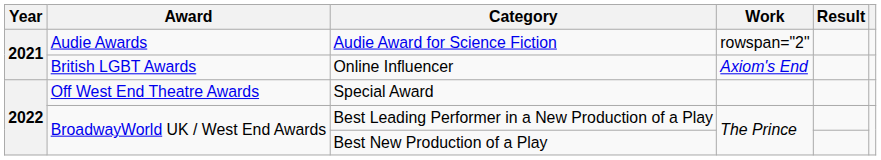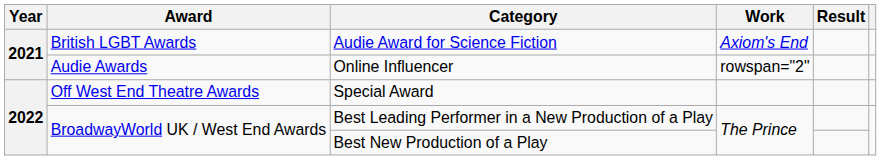(99, 42) Audie Awards -> (123, 42) British LGBT Awards
(765, 42) rowspan="2" -> (764, 42) Axiom's End
(123, 67) British LGBT Awards -> (99, 67) Audie Awards
(764, 67) Axiom's End -> (765, 67) rowspan="2"
